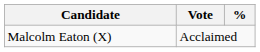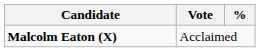(59, 36) normal -> (62, 36) bold
